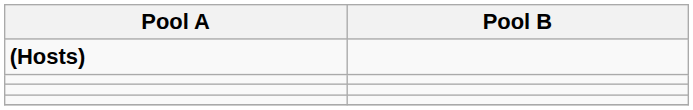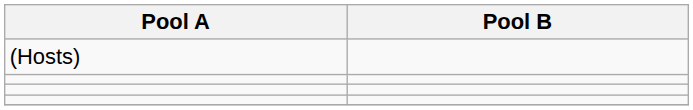(47, 56) bold -> (45, 56) normal
